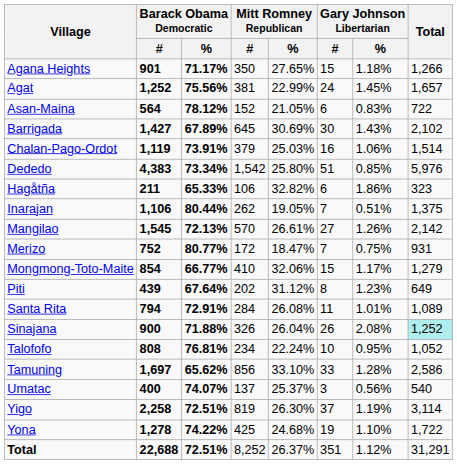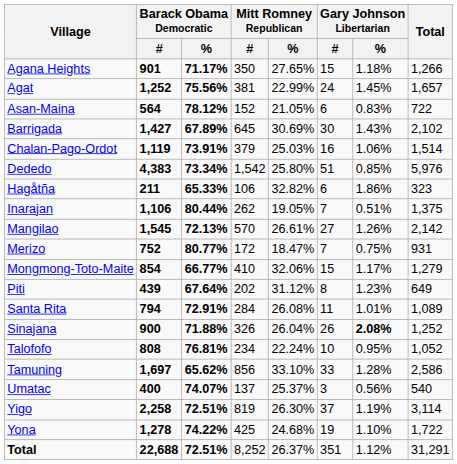(374, 329) normal -> (374, 329) bold
(427, 329) paleturquoise background -> (427, 329) no background
